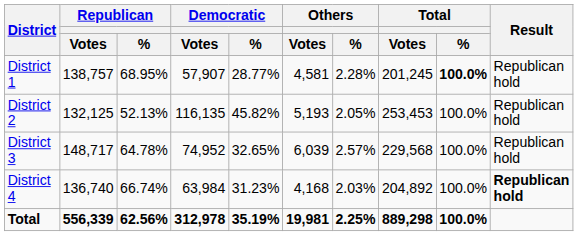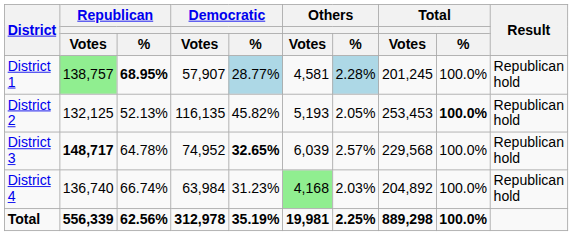(88, 74) no background -> (88, 74) lightgreen background
(144, 74) normal -> (144, 74) bold
(256, 74) no background -> (256, 74) lightblue background
(355, 74) no background -> (355, 74) lightblue background
(463, 74) bold -> (463, 74) normal
(463, 112) normal -> (463, 112) bold
(88, 151) normal -> (88, 151) bold
(256, 151) normal -> (256, 151) bold
(311, 189) no background -> (311, 189) lightgreen background
(532, 189) bold -> (529, 189) normal
